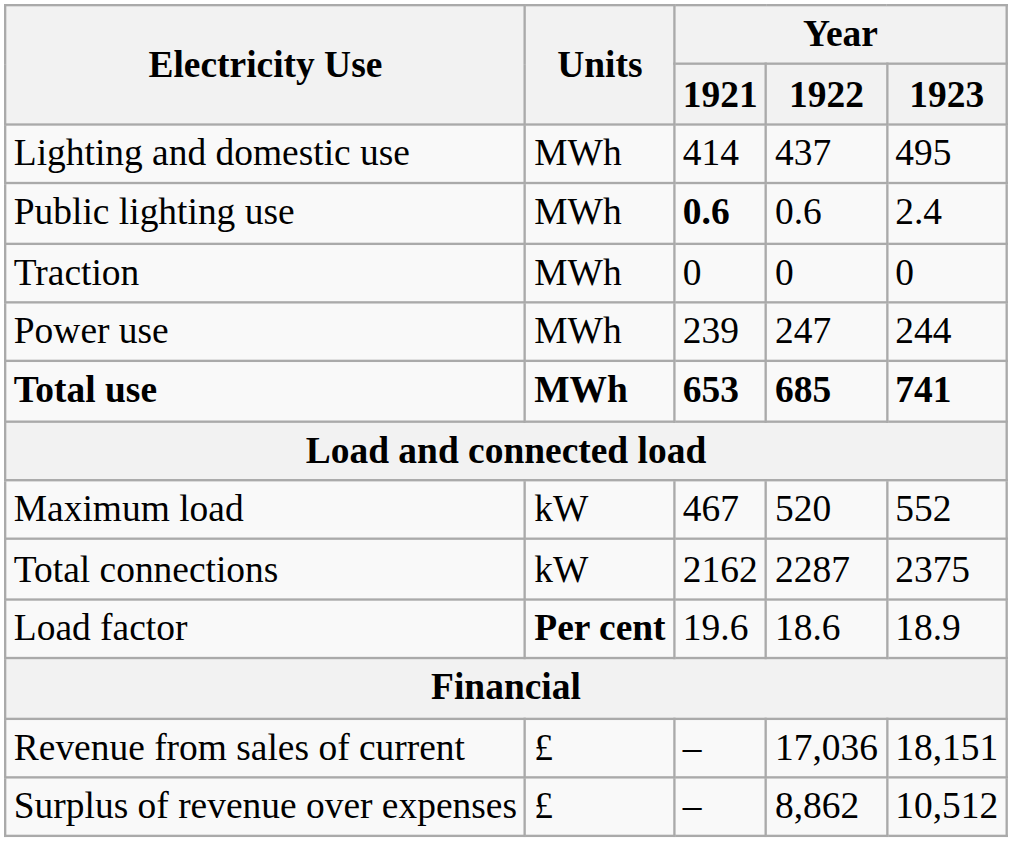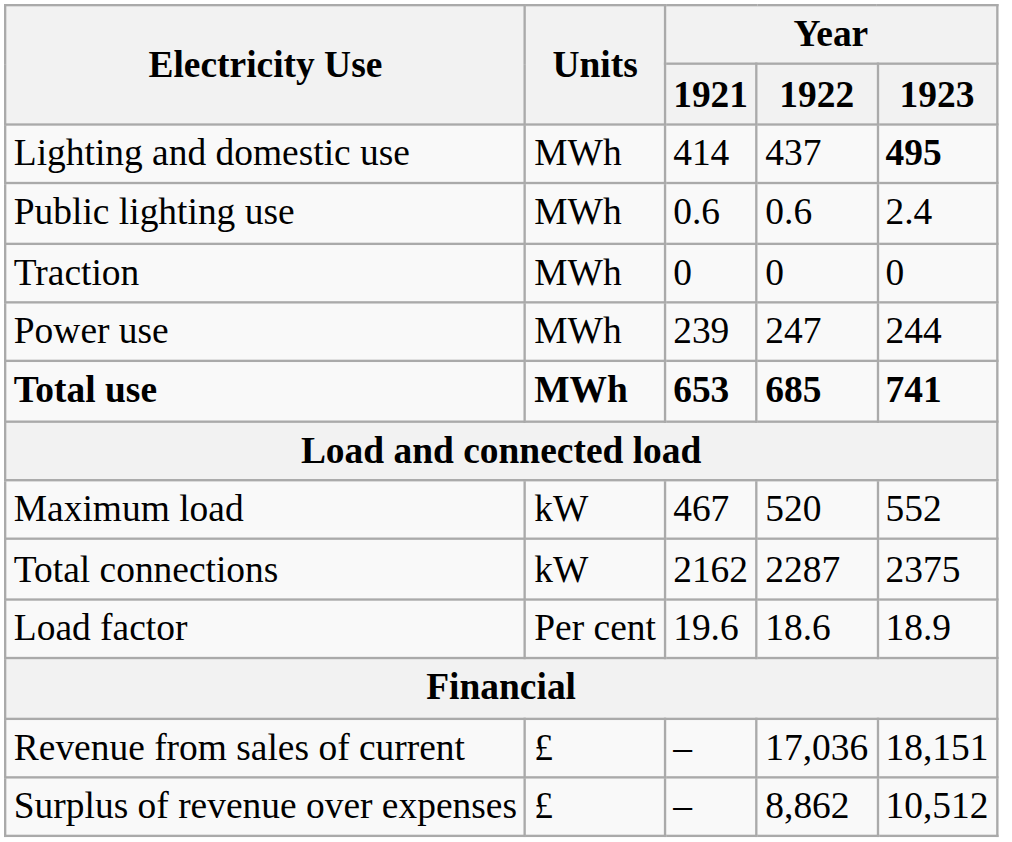(923, 152) normal -> (914, 152) bold
(706, 212) bold -> (697, 212) normal
(600, 627) bold -> (595, 627) normal
